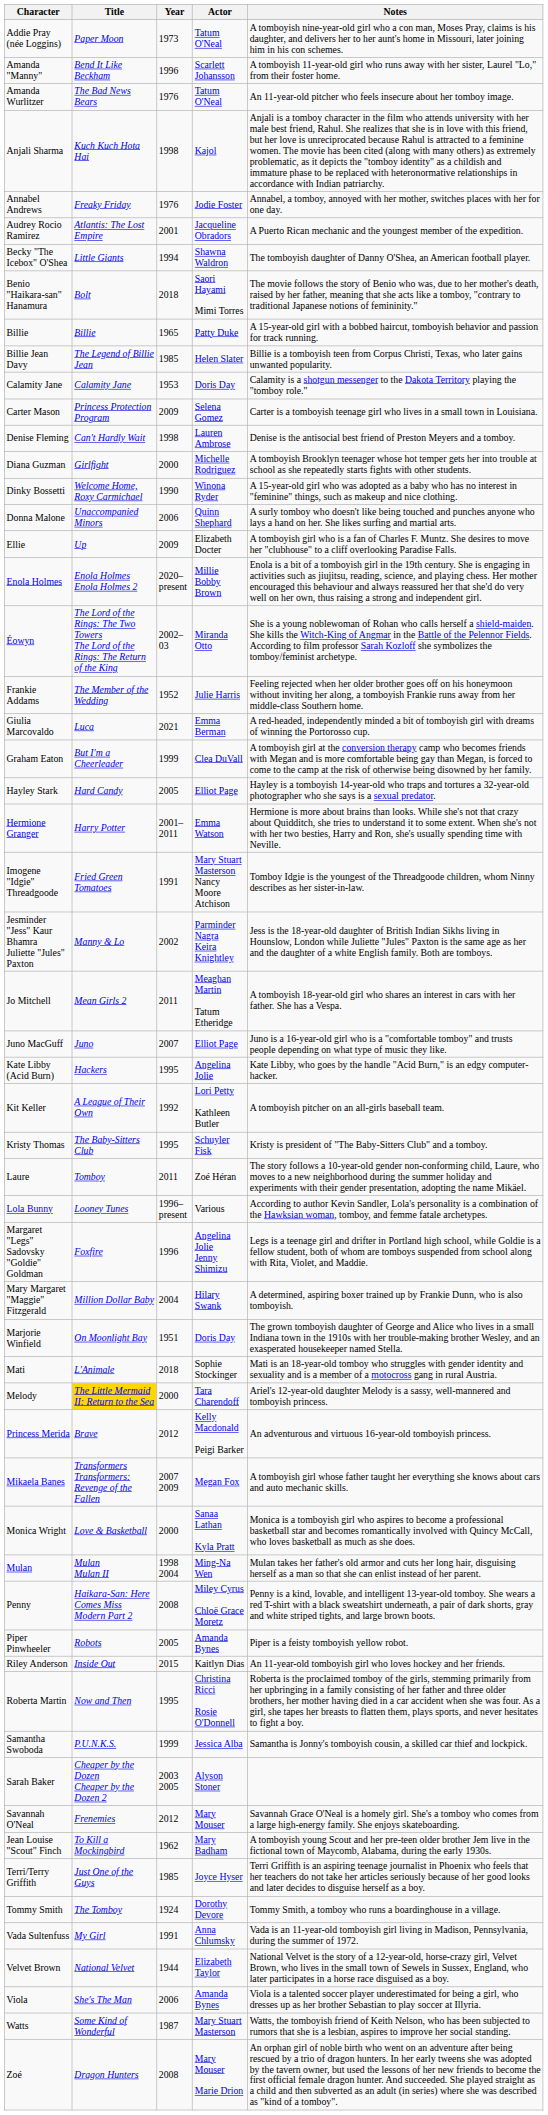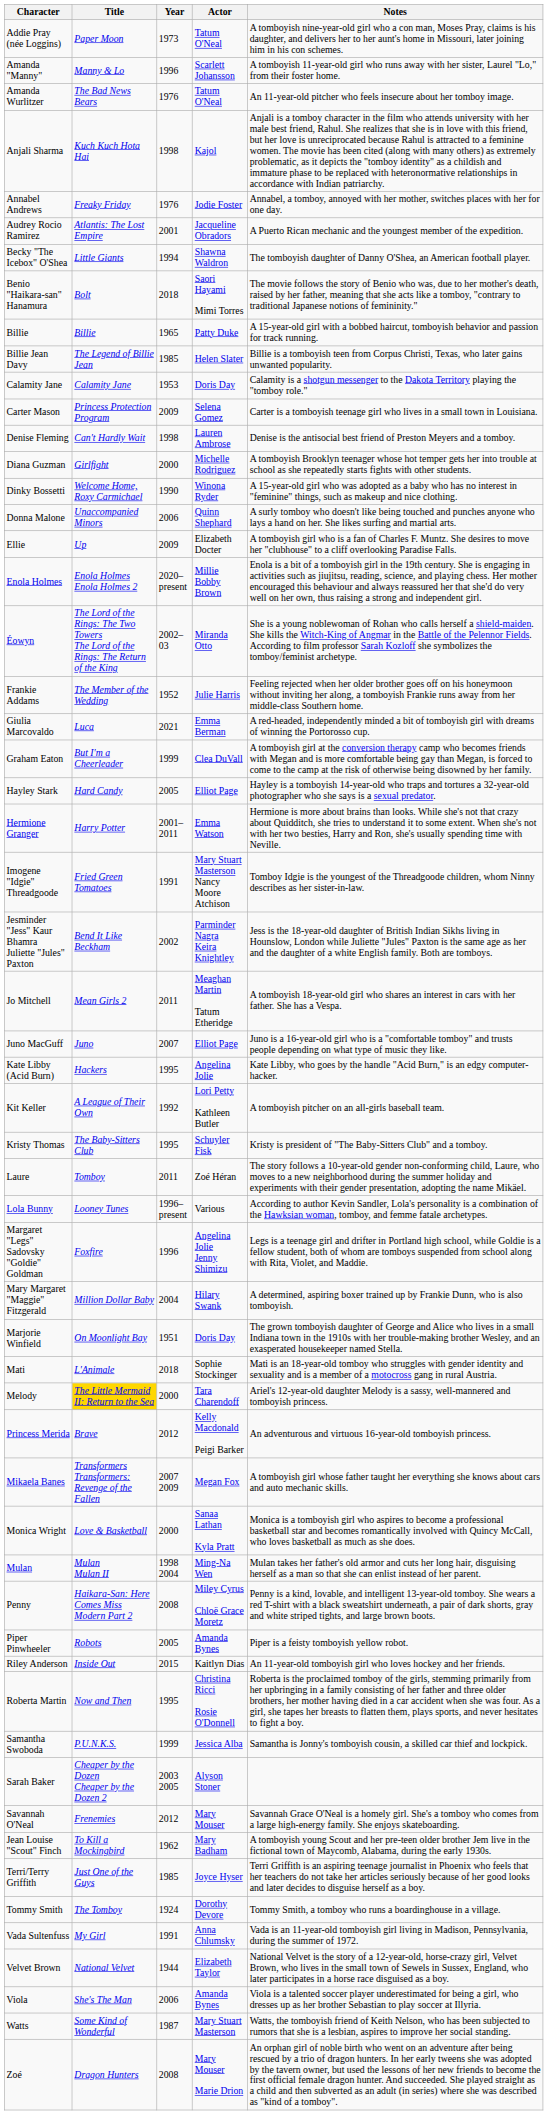(98, 70) Bend It Like Beckham -> (99, 70) Manny & Lo
(99, 941) Manny & Lo -> (98, 941) Bend It Like Beckham
